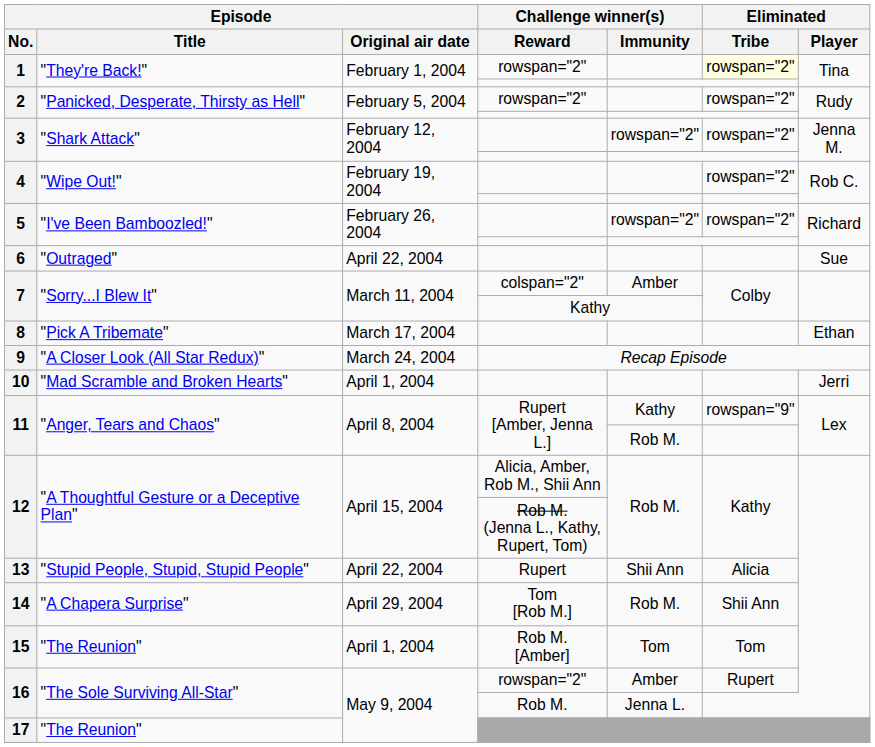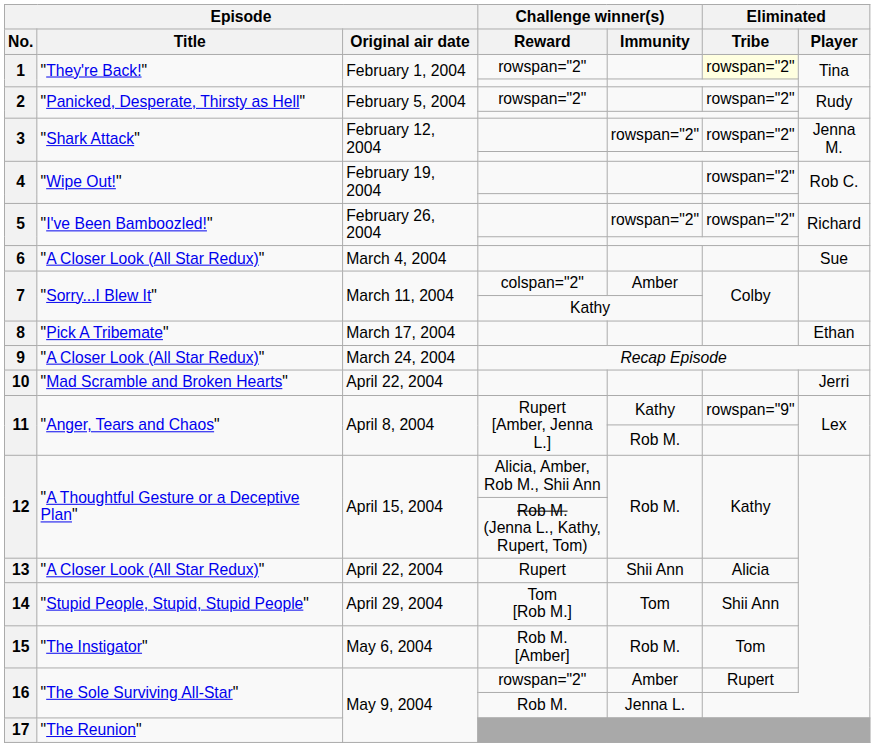(79, 258) "Outraged" -> (152, 258) "A Closer Look (All Star Redux)"
(395, 258) April 22, 2004 -> (396, 258) March 4, 2004
(390, 382) April 1, 2004 -> (395, 382) April 22, 2004
(175, 570) "Stupid People, Stupid, Stupid People" -> (152, 570) "A Closer Look (All Star Redux)"
(115, 604) "A Chapera Surprise" -> (175, 604) "Stupid People, Stupid, Stupid People"
(655, 604) Rob M. -> (655, 604) Tom
(91, 646) "The Reunion" -> (94, 646) "The Instigator"
(390, 646) April 1, 2004 -> (389, 646) May 6, 2004
(655, 646) Tom -> (655, 646) Rob M.
